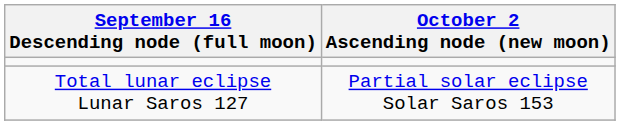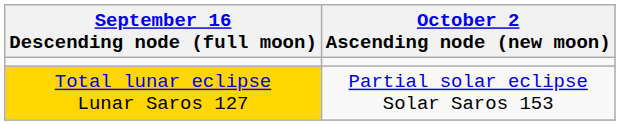(163, 93) no background -> (163, 93) gold background
